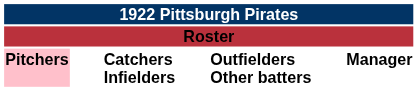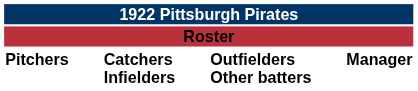(37, 59) pink background -> (37, 59) no background
